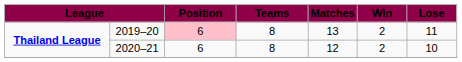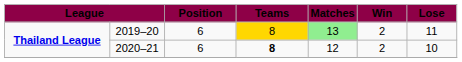(200, 31) pink background -> (200, 31) no background
(272, 31) no background -> (272, 31) gold background
(333, 31) no background -> (333, 31) lightgreen background
(272, 49) normal -> (272, 49) bold
